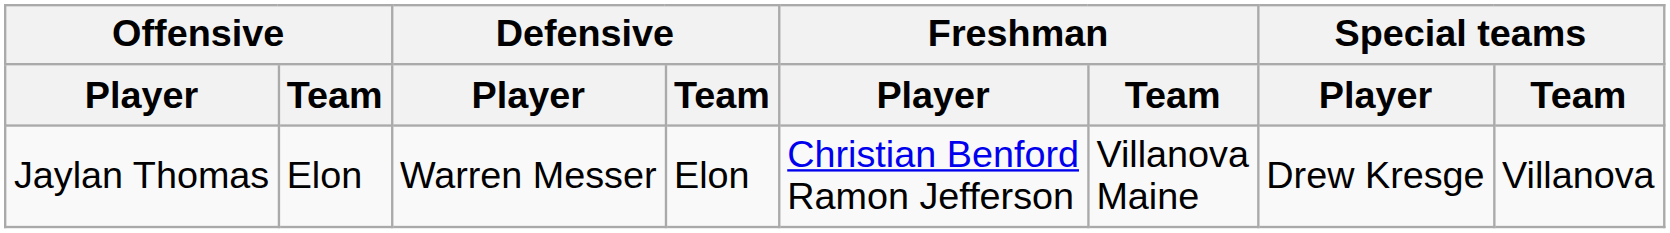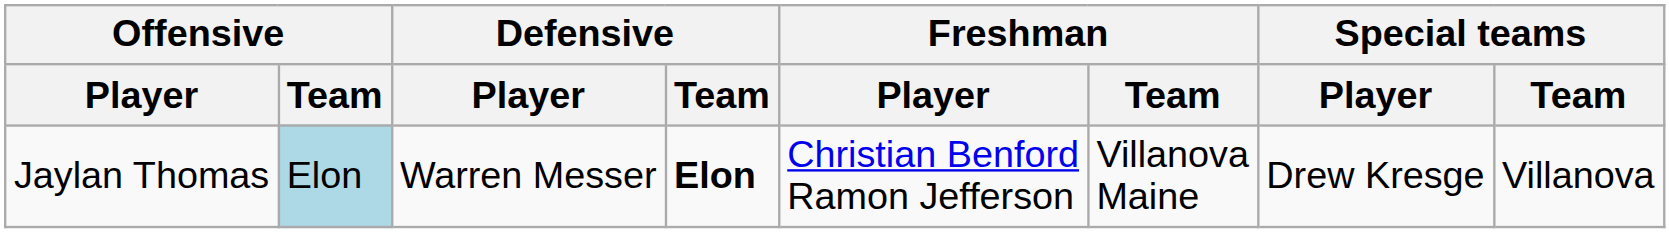(324, 175) no background -> (324, 175) lightblue background
(712, 175) normal -> (715, 175) bold
